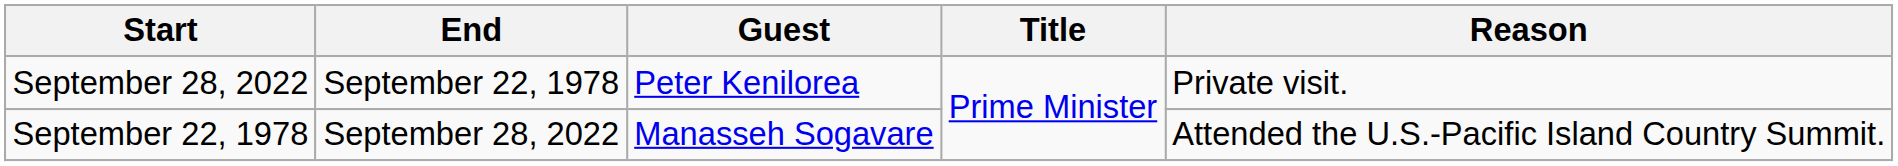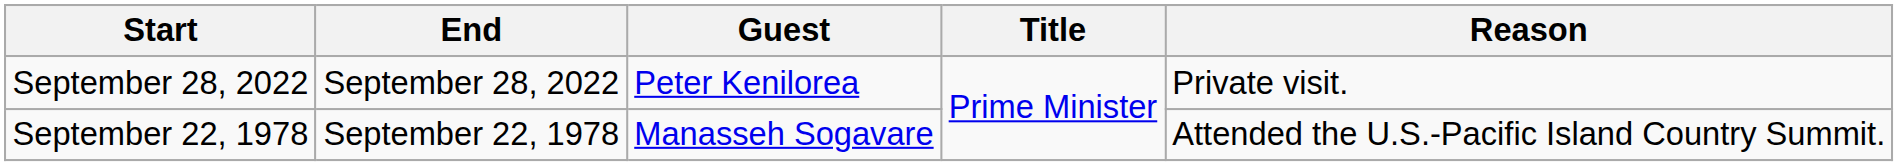(471, 82) September 22, 1978 -> (471, 82) September 28, 2022
(471, 133) September 28, 2022 -> (471, 133) September 22, 1978
